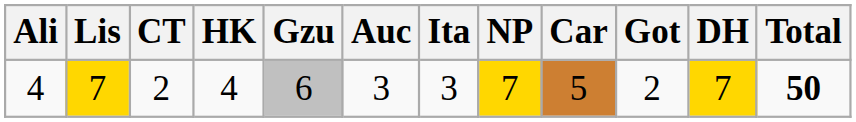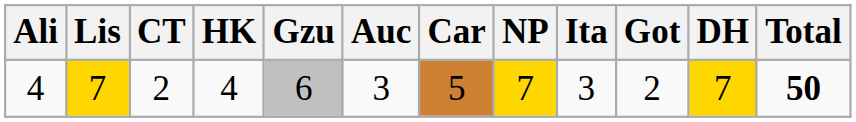columns swapped: (449, 32) <-> (579, 32)
